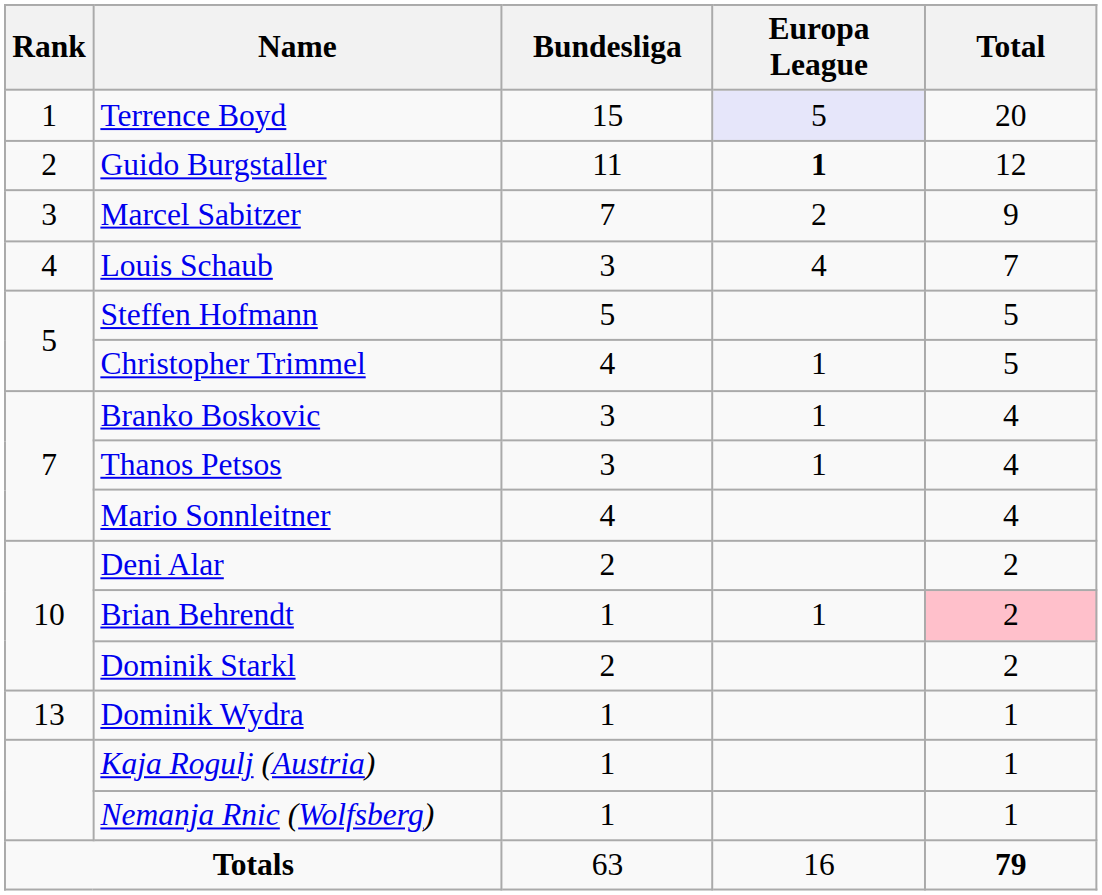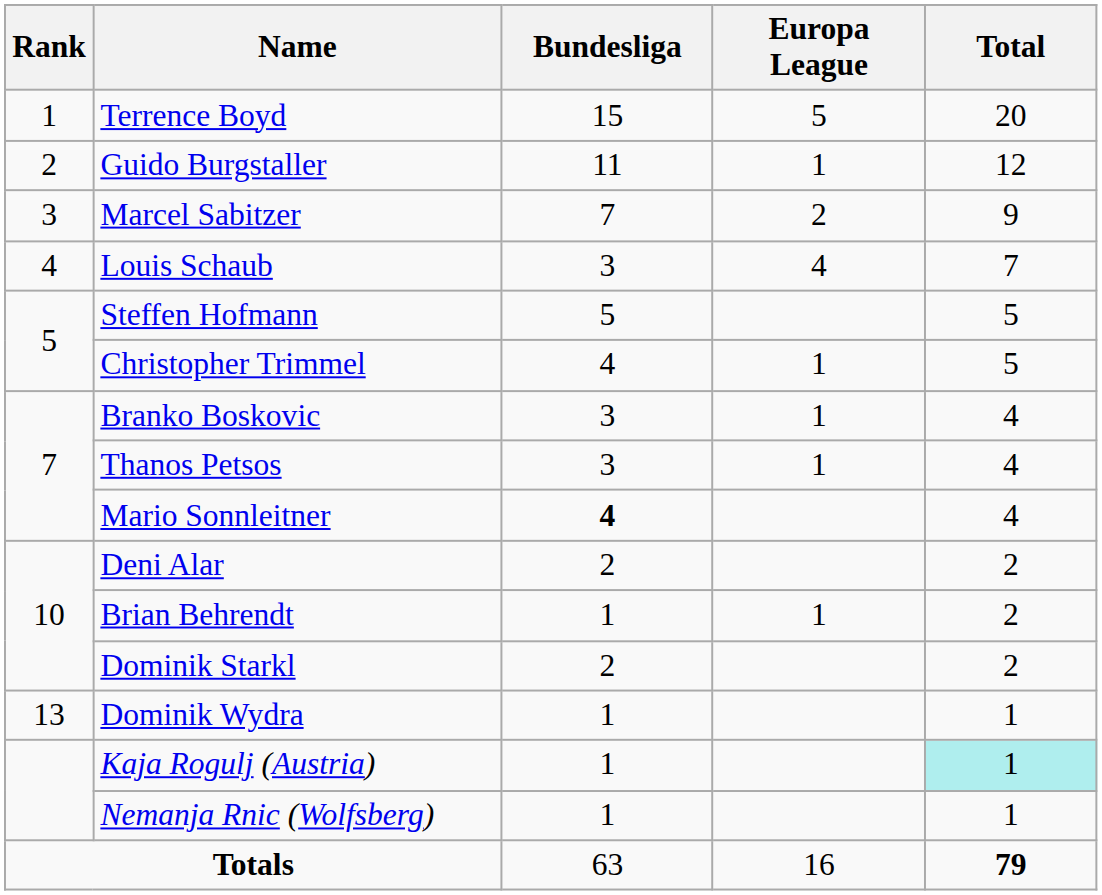(819, 114) lavender background -> (819, 114) no background
(819, 164) bold -> (819, 164) normal
(607, 514) normal -> (607, 514) bold
(1011, 614) pink background -> (1011, 614) no background
(1011, 764) no background -> (1011, 764) paleturquoise background
